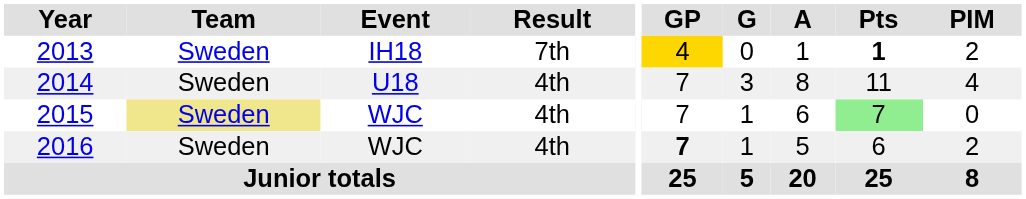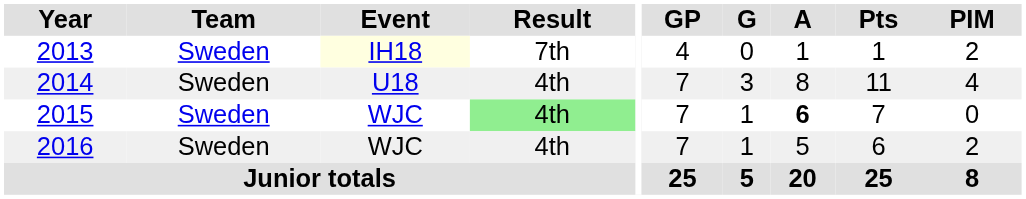(395, 51) no background -> (395, 51) lightyellow background
(682, 51) gold background -> (682, 51) no background
(879, 51) bold -> (879, 51) normal
(224, 115) khaki background -> (224, 115) no background
(552, 115) no background -> (552, 115) lightgreen background
(803, 115) normal -> (803, 115) bold
(879, 115) lightgreen background -> (879, 115) no background
(682, 146) bold -> (682, 146) normal
